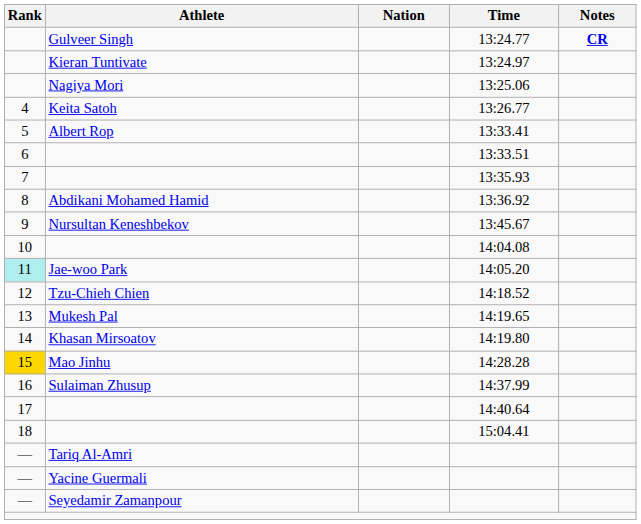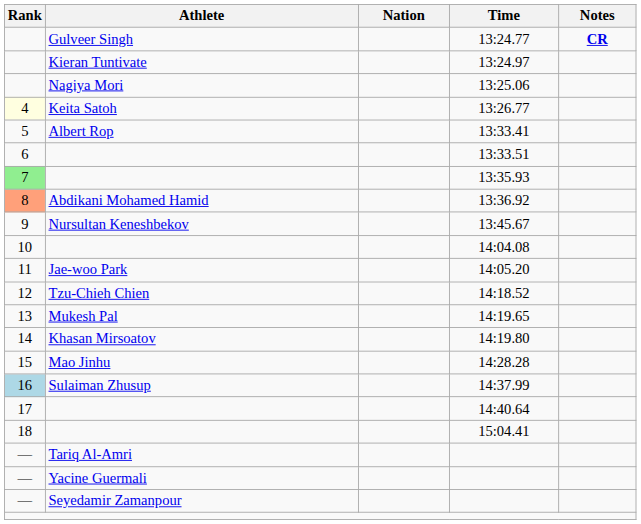(25, 108) no background -> (25, 108) lightyellow background
(25, 177) no background -> (25, 177) lightgreen background
(25, 200) no background -> (25, 200) lightsalmon background
(25, 270) paleturquoise background -> (25, 270) no background
(25, 362) gold background -> (25, 362) no background
(25, 385) no background -> (25, 385) lightblue background
